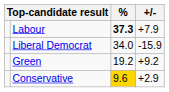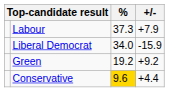(123, 29) bold -> (123, 29) normal
(148, 78) +2.9 -> (148, 78) +4.4
